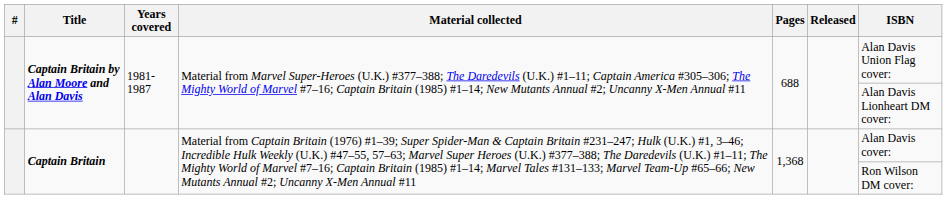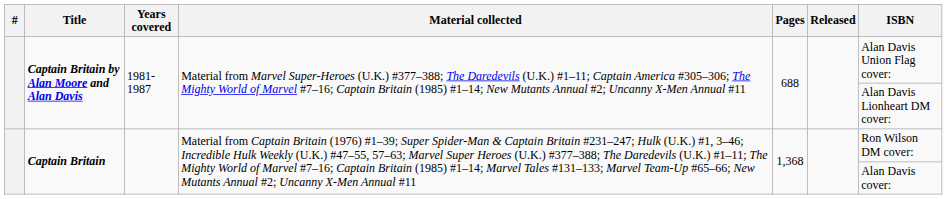(888, 145) Alan Davis cover: -> (890, 145) Ron Wilson DM cover:
(890, 177) Ron Wilson DM cover: -> (888, 177) Alan Davis cover:
